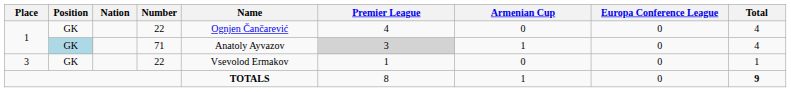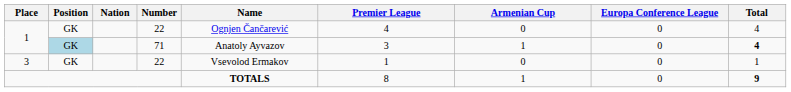(386, 46) lightgrey background -> (386, 46) no background
(757, 46) normal -> (757, 46) bold
